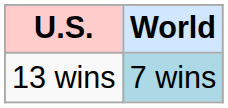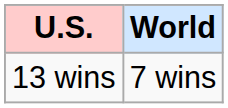(173, 77) lightblue background -> (173, 77) no background
